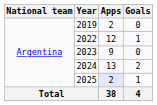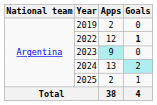(138, 39) normal -> (138, 39) bold
(111, 53) no background -> (111, 53) paleturquoise background
(138, 66) no background -> (138, 66) paleturquoise background
(111, 80) lavender background -> (111, 80) no background
